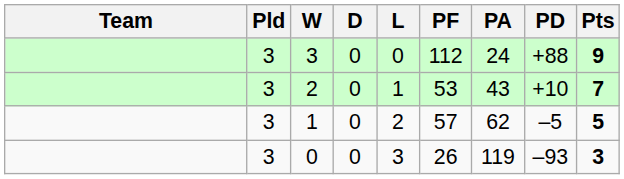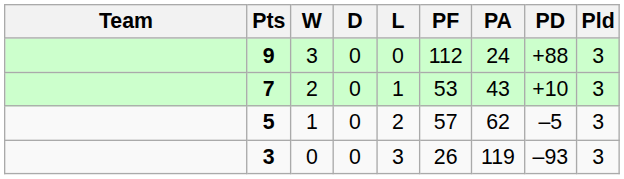columns swapped: (269, 21) <-> (598, 21)
